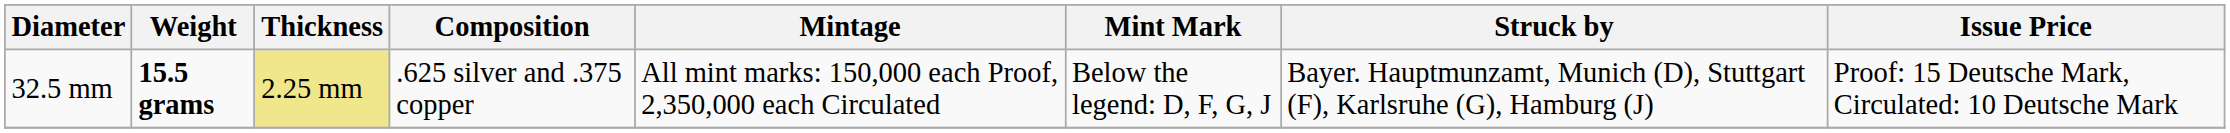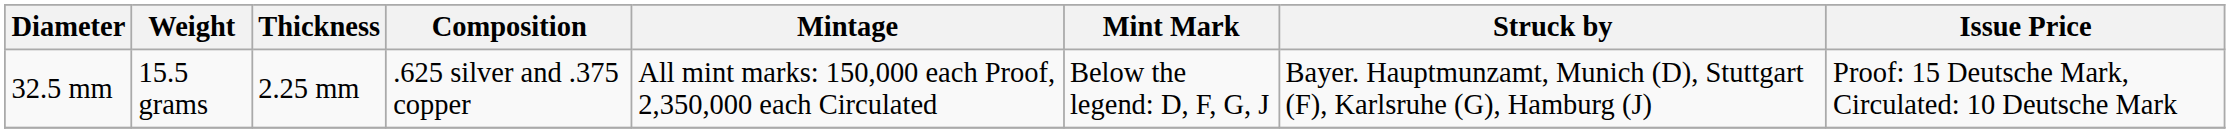(176, 88) bold -> (173, 88) normal
(312, 88) khaki background -> (309, 88) no background
